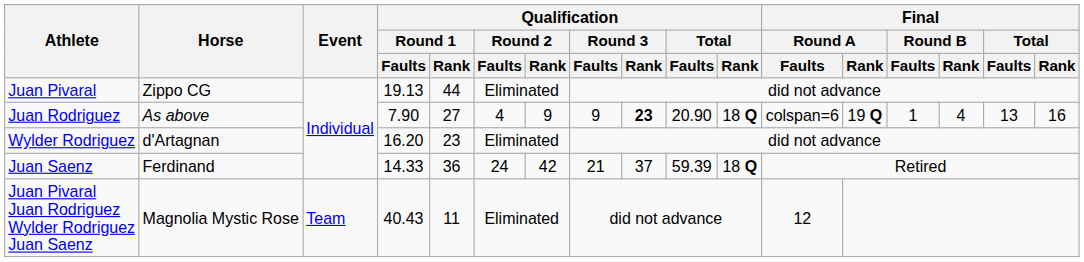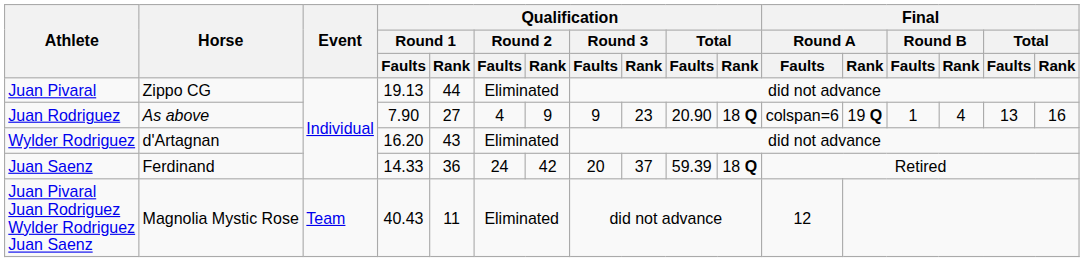(644, 116) bold -> (644, 116) normal
(452, 141) 23 -> (452, 141) 43
(596, 166) 21 -> (596, 166) 20
